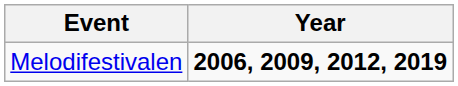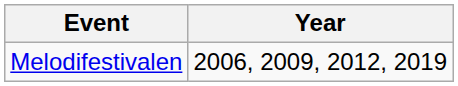(320, 61) bold -> (320, 61) normal
